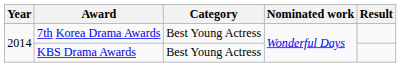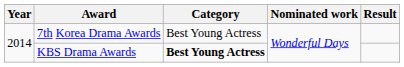(214, 52) normal -> (216, 52) bold
